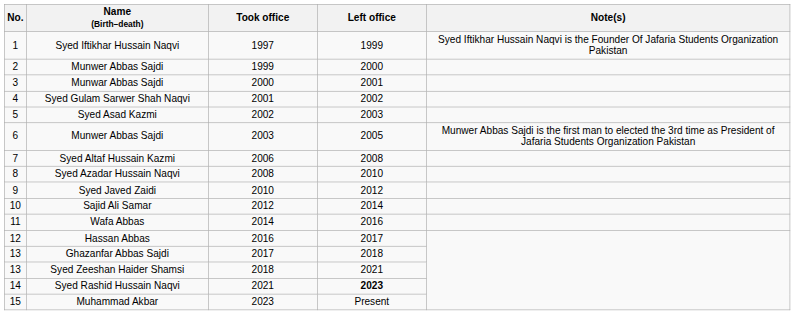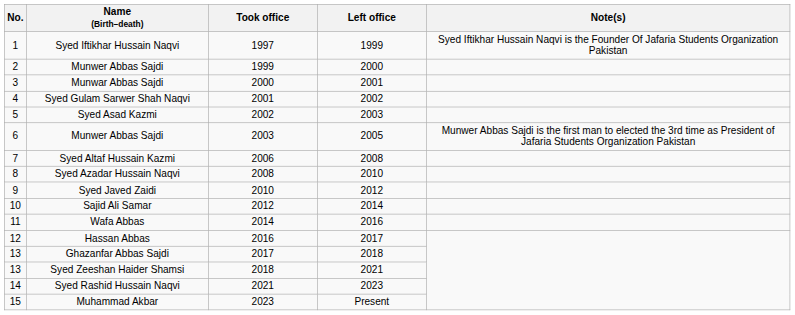(372, 286) bold -> (372, 286) normal
